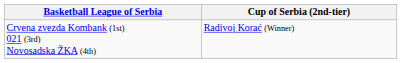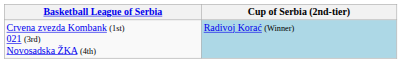(249, 28) no background -> (249, 28) lightblue background
